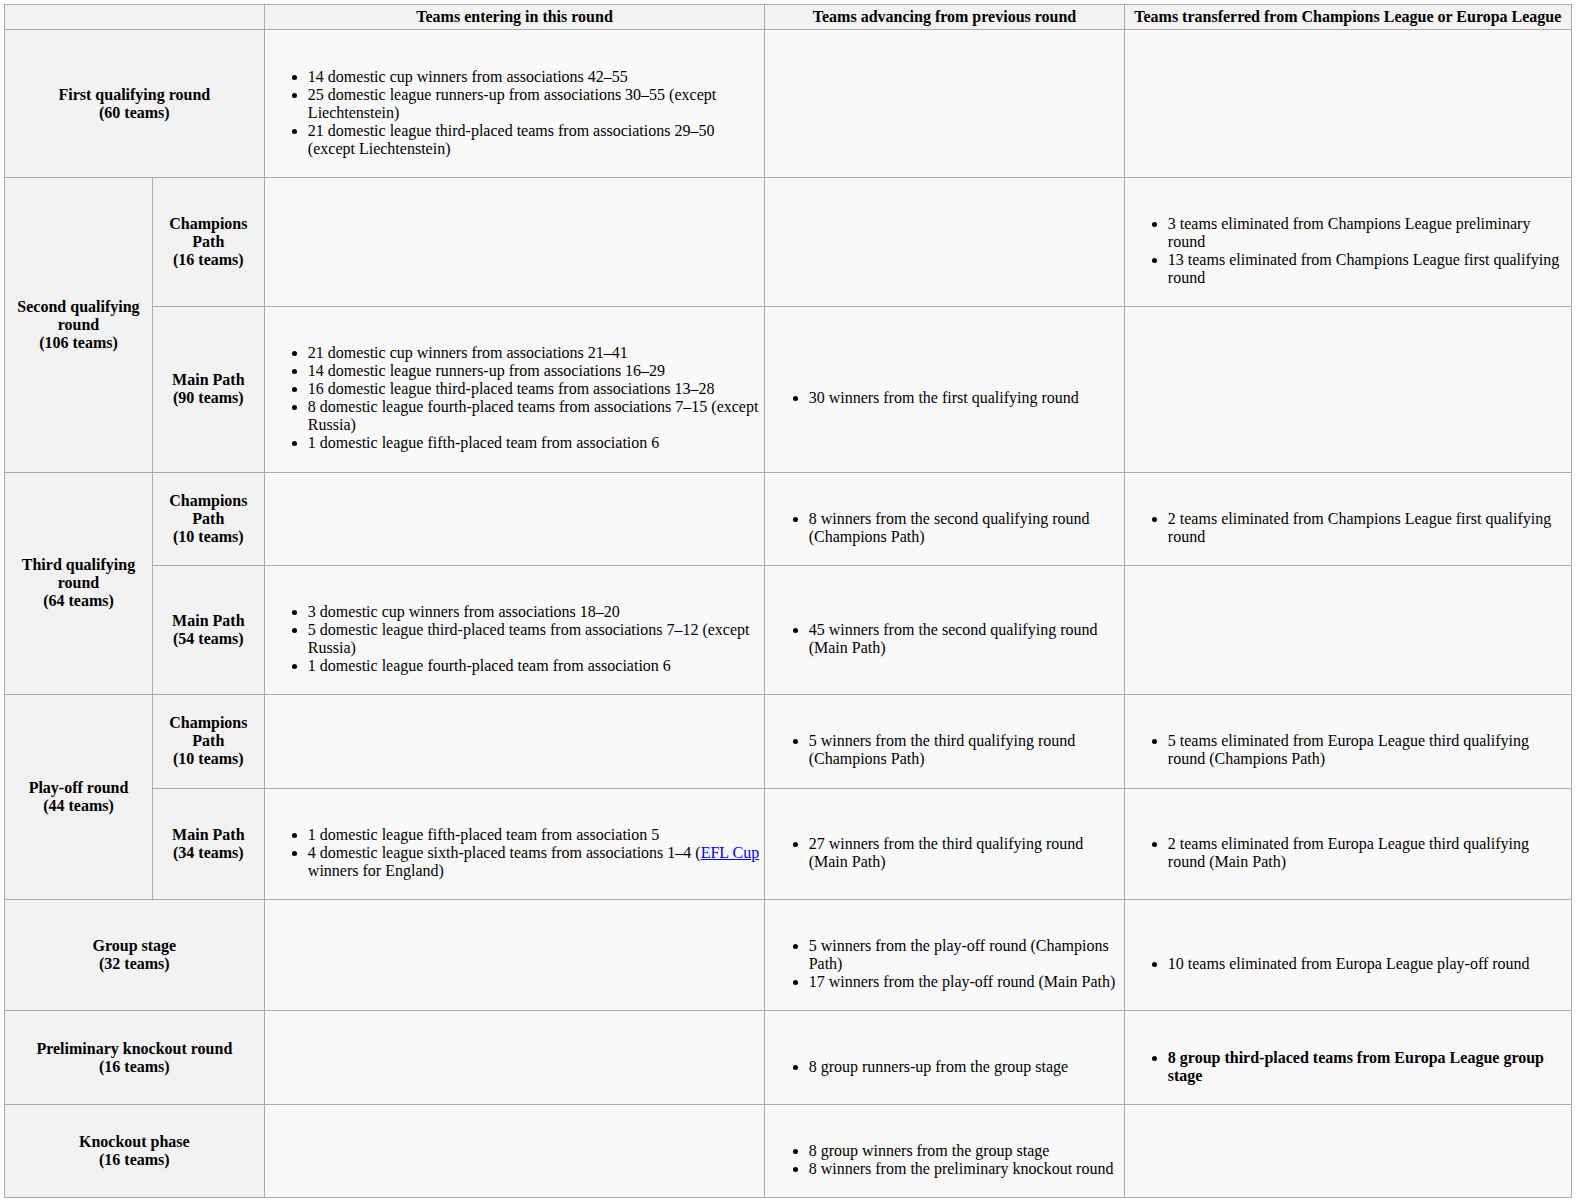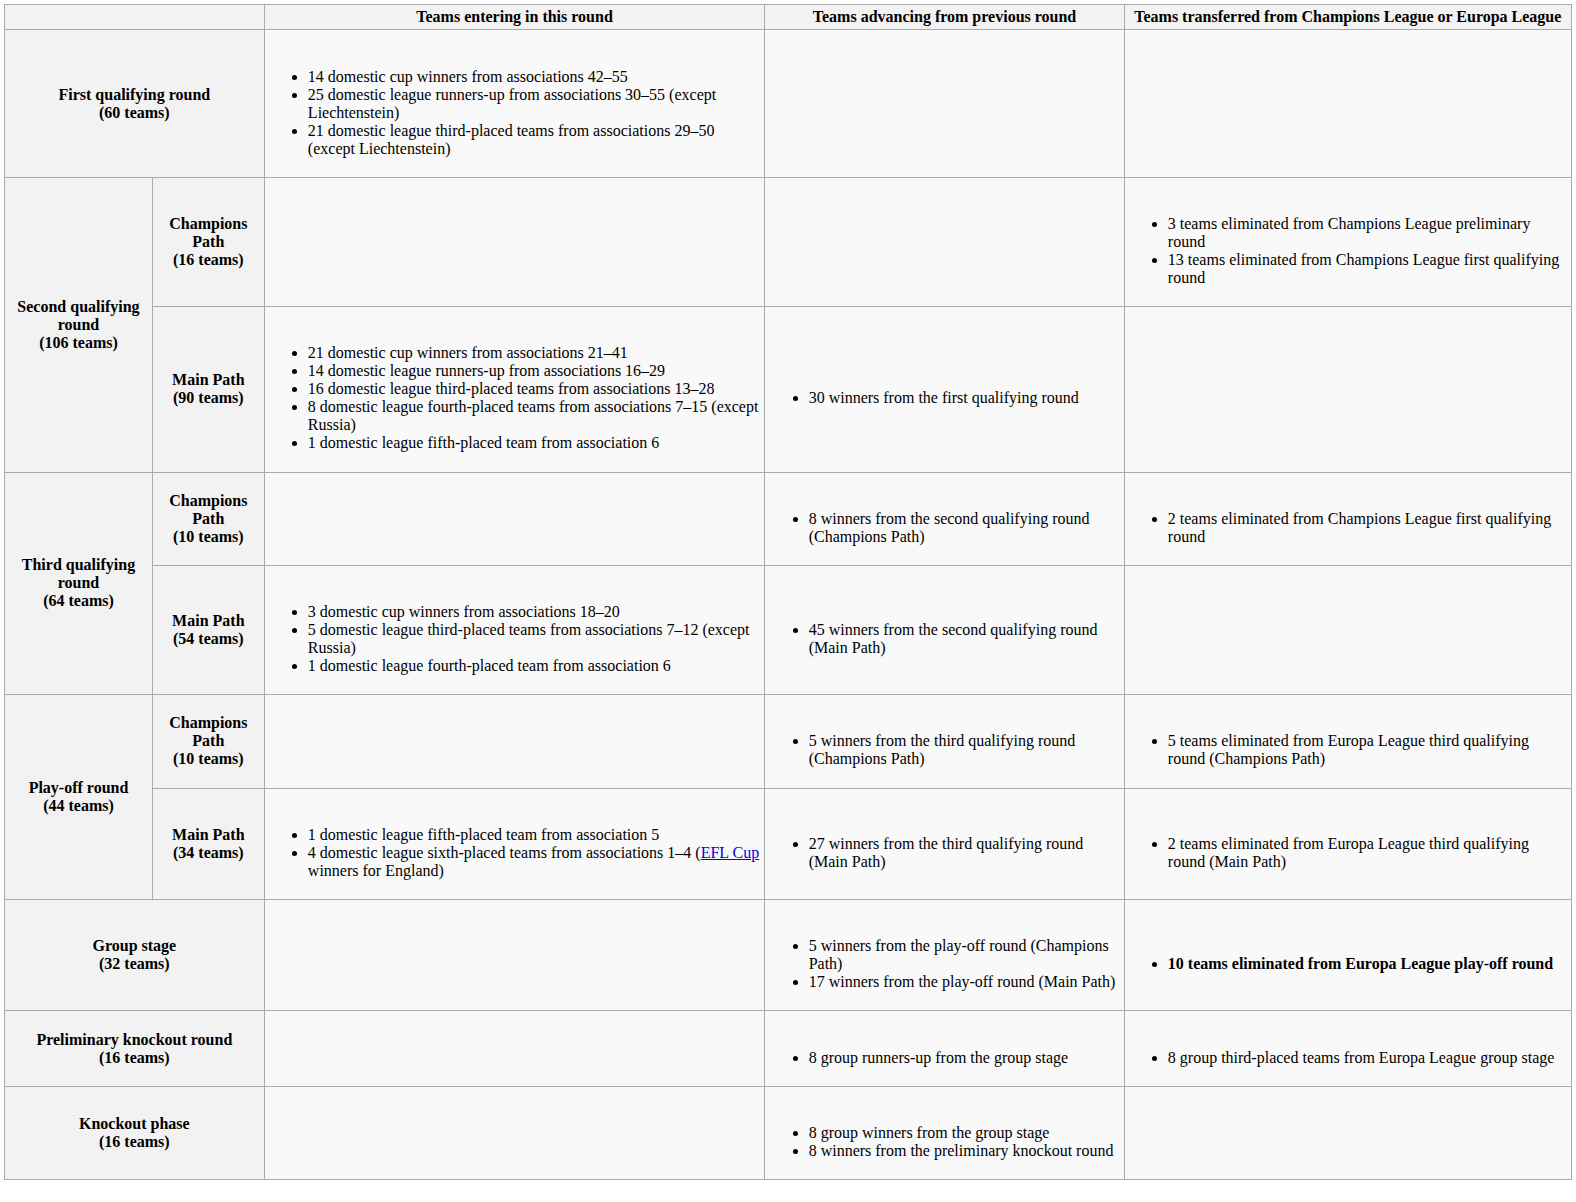(1348, 964) normal -> (1348, 964) bold
(1348, 1067) bold -> (1348, 1058) normal
